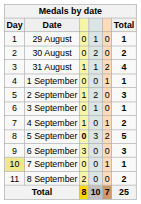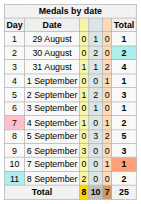(124, 53) no background -> (124, 53) paleturquoise background
(15, 123) no background -> (15, 123) pink background
(84, 137) bold -> (84, 137) normal
(15, 164) khaki background -> (15, 164) no background
(124, 164) no background -> (124, 164) lightsalmon background
(15, 178) no background -> (15, 178) paleturquoise background
